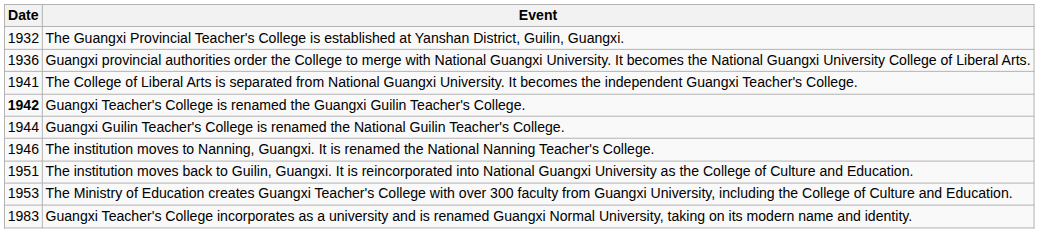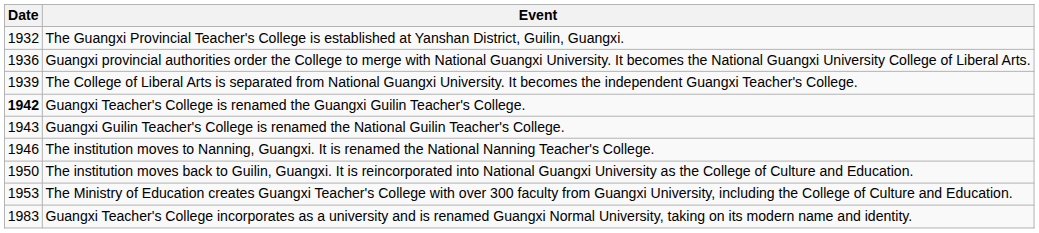(23, 82) 1941 -> (23, 82) 1939
(23, 127) 1944 -> (23, 127) 1943
(23, 171) 1951 -> (23, 171) 1950
